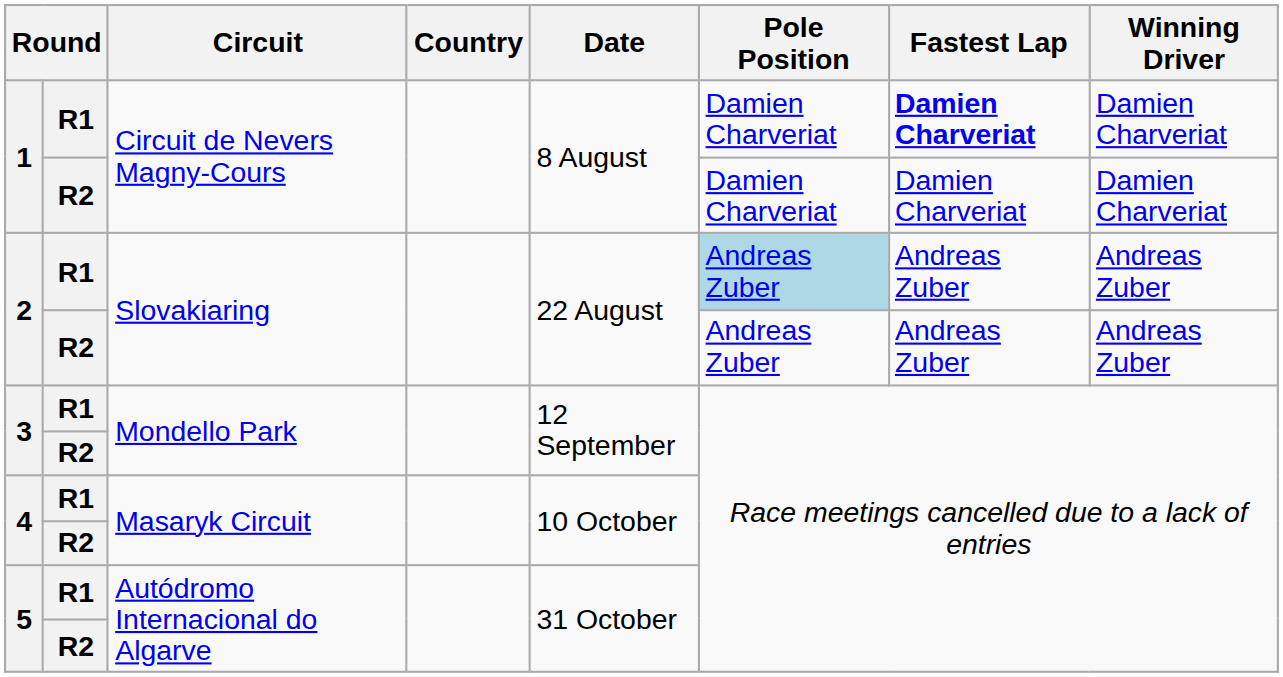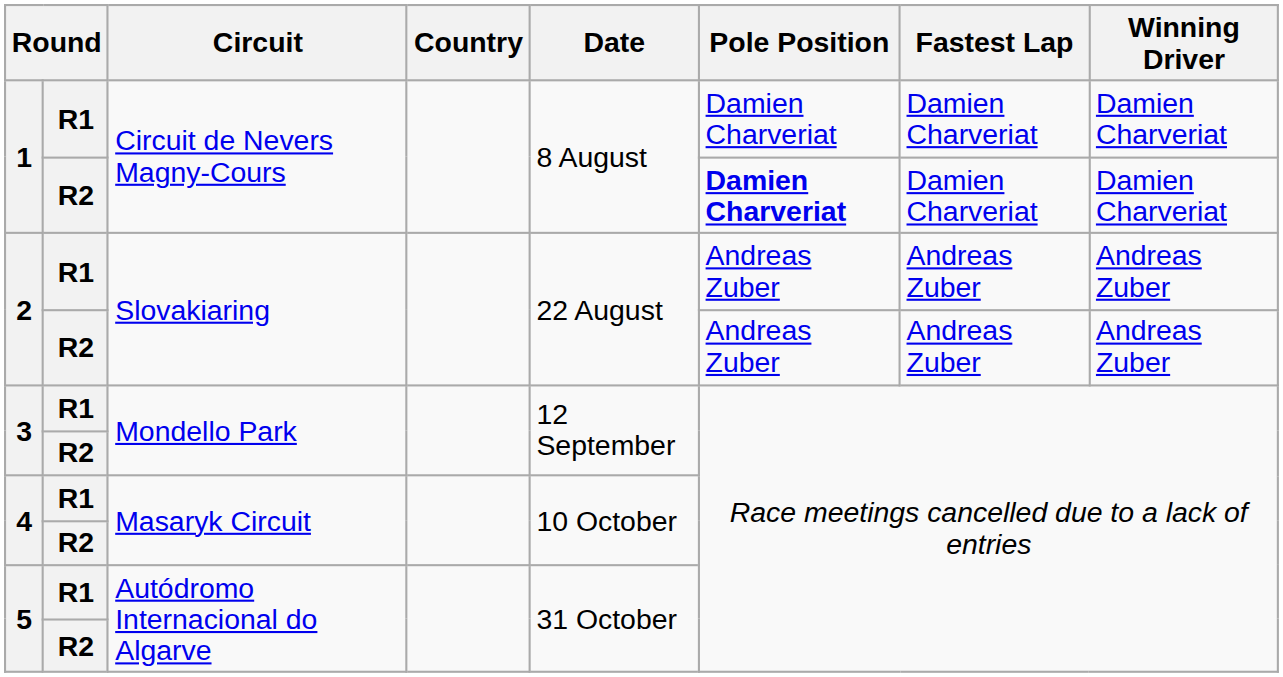(965, 119) bold -> (972, 119) normal
(771, 195) normal -> (776, 195) bold
(759, 271) lightblue background -> (759, 271) no background
